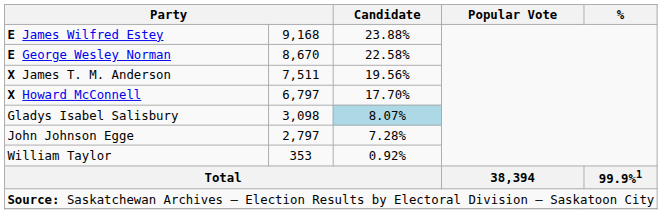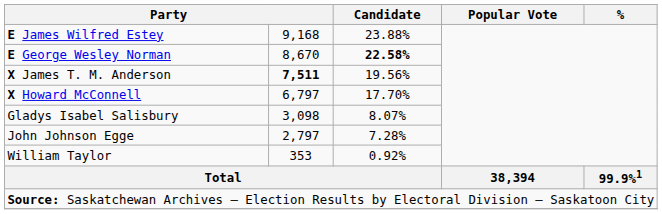(387, 55) normal -> (387, 55) bold
(301, 75) normal -> (301, 75) bold
(387, 115) lightblue background -> (387, 115) no background
